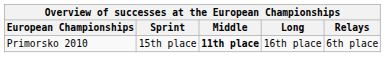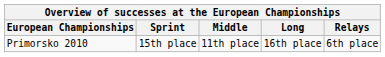(230, 44) bold -> (230, 44) normal
